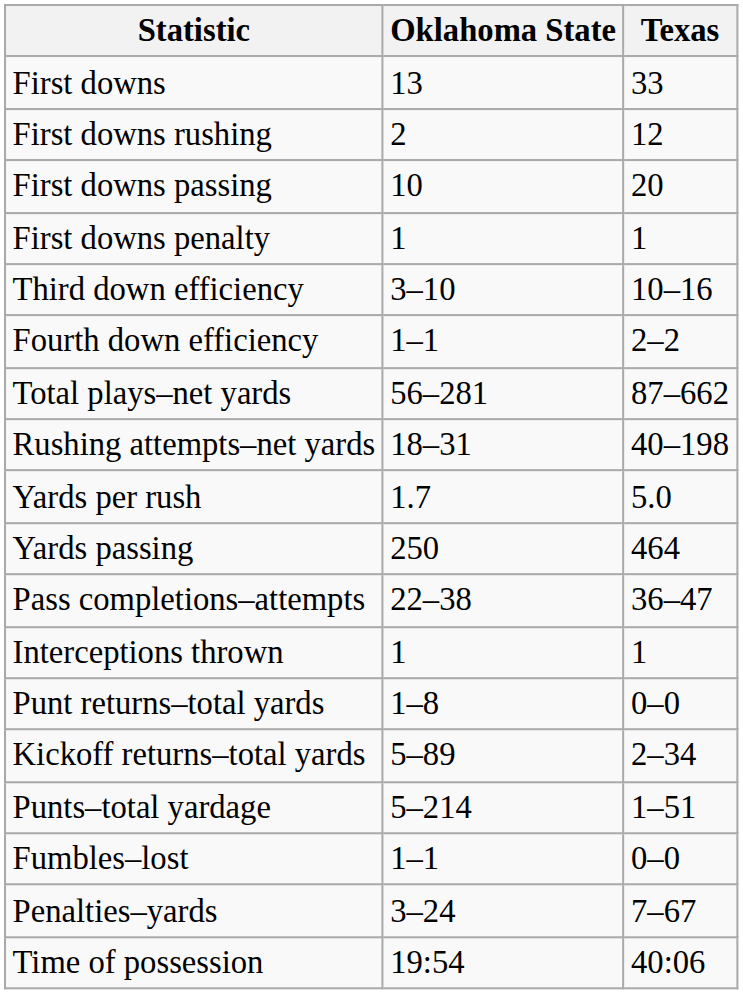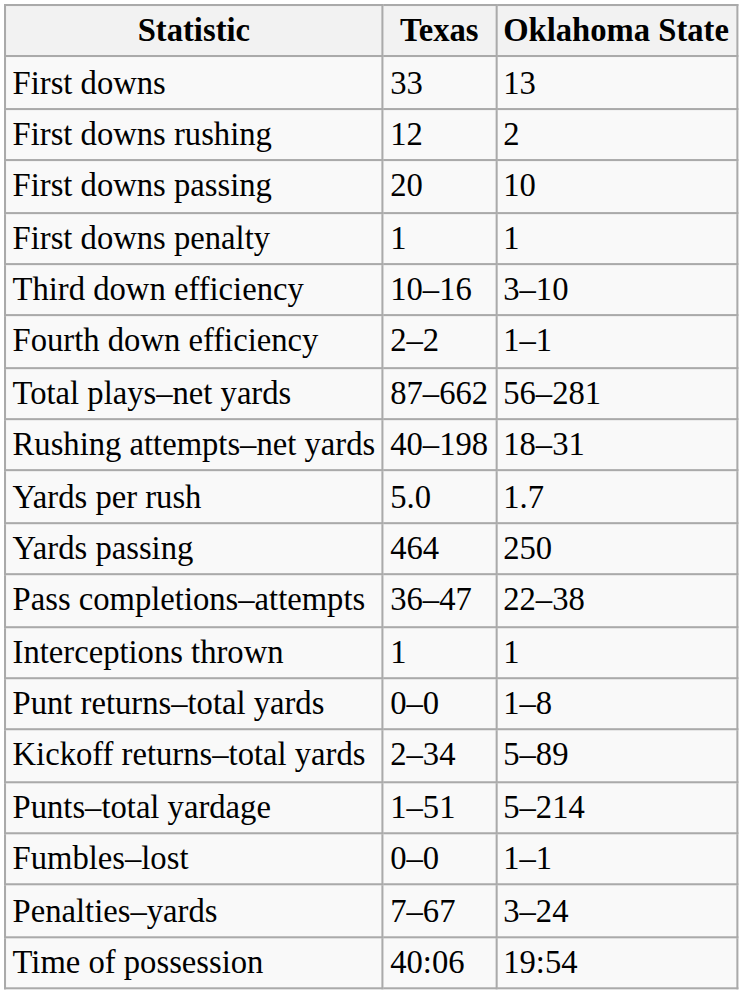columns swapped: (503, 30) <-> (680, 30)
